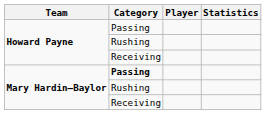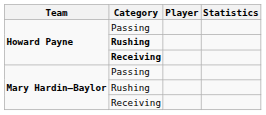(130, 42) normal -> (130, 42) bold
(136, 57) normal -> (136, 57) bold
(130, 72) bold -> (130, 72) normal
